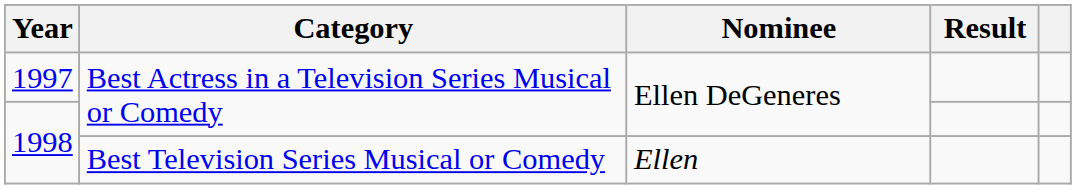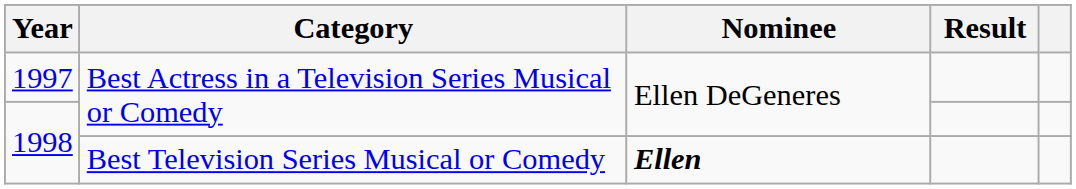(666, 159) normal -> (668, 159) bold
